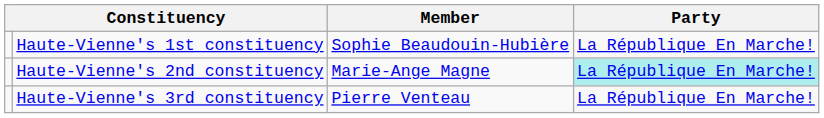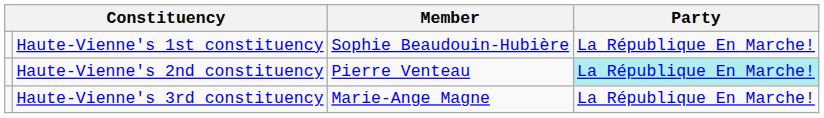(411, 72) Marie-Ange Magne -> (401, 72) Pierre Venteau
(401, 99) Pierre Venteau -> (411, 99) Marie-Ange Magne
